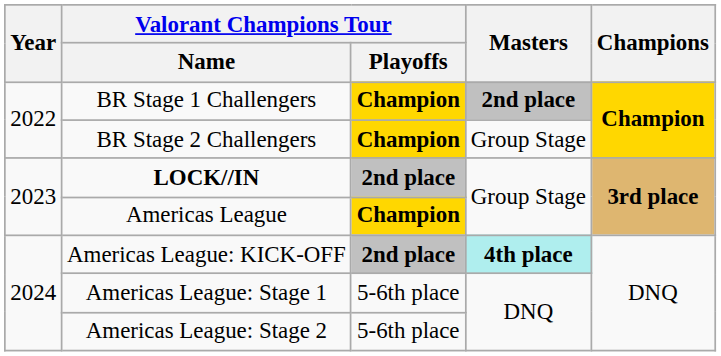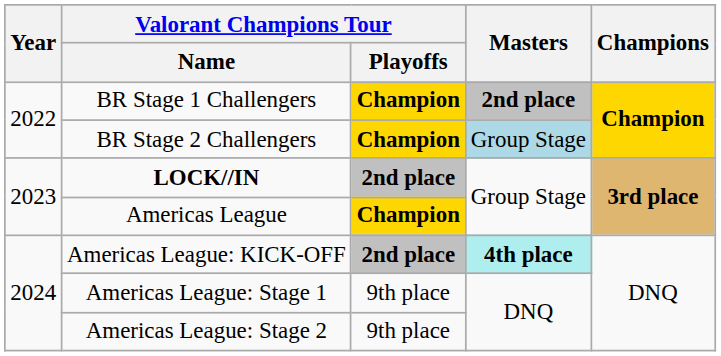(528, 139) no background -> (528, 139) lightblue background
(408, 292) 5-6th place -> (408, 292) 9th place
(408, 331) 5-6th place -> (408, 331) 9th place
